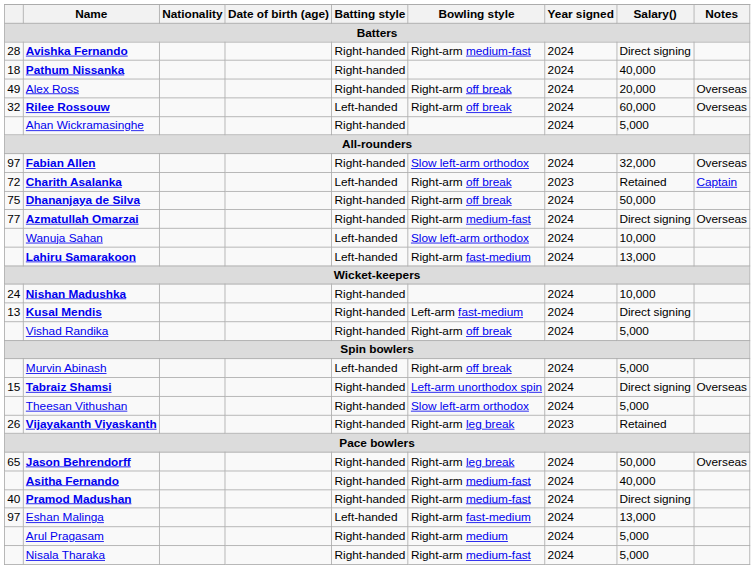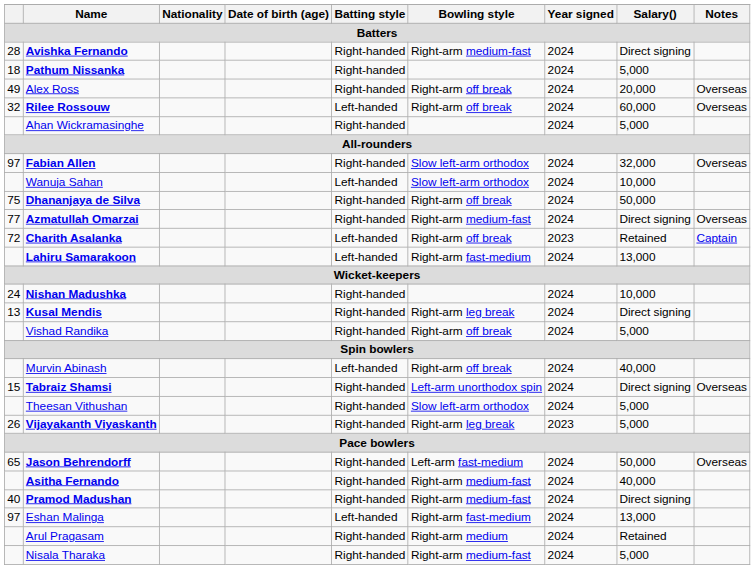(637, 70) 40,000 -> (634, 70) 5,000
rows swapped: (74, 182) <-> (64, 238)
(467, 313) Left-arm fast-medium -> (463, 313) Right-arm leg break
(634, 369) 5,000 -> (637, 369) 40,000
(643, 425) Retained -> (634, 425) 5,000
(463, 462) Right-arm leg break -> (467, 462) Left-arm fast-medium
(634, 536) 5,000 -> (643, 536) Retained
